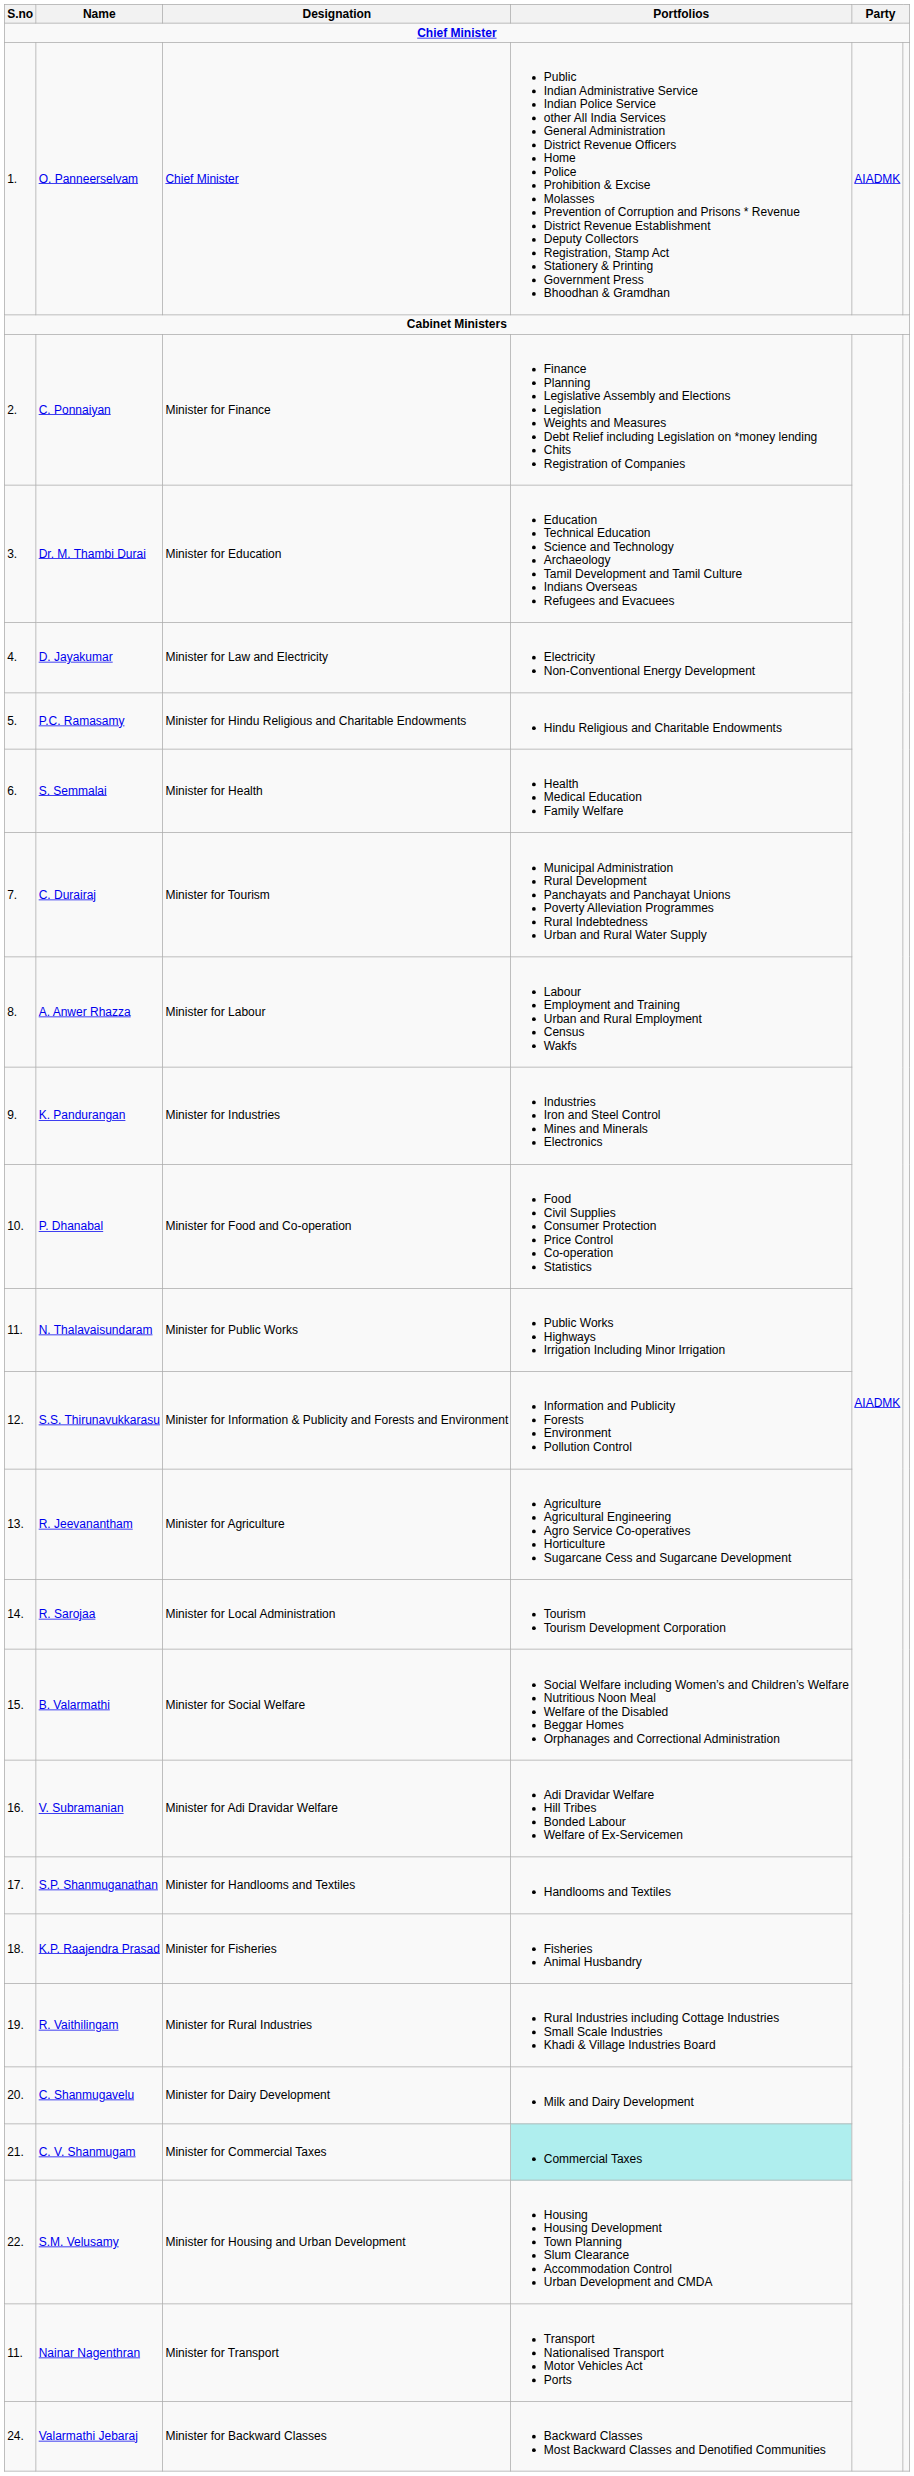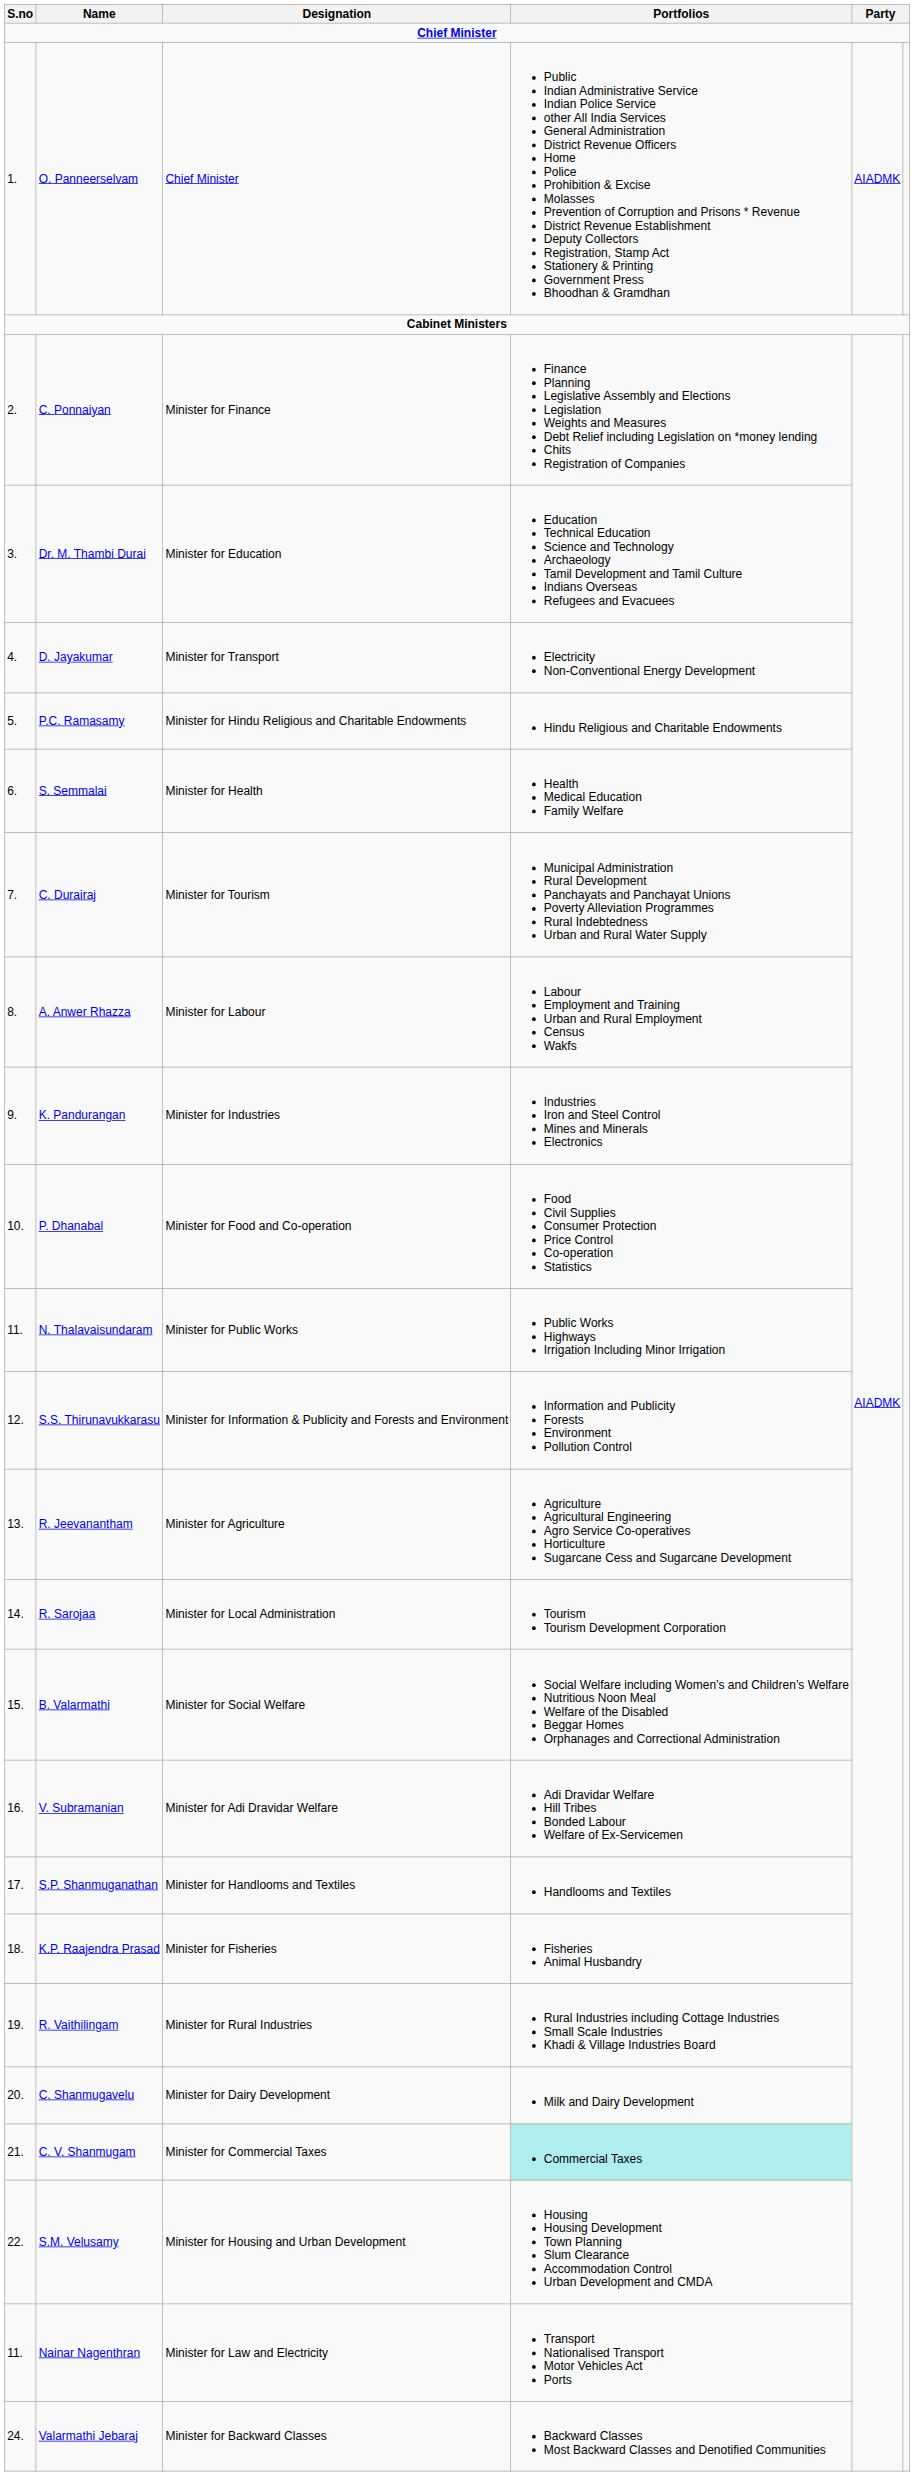(247, 657) Minister for Law and Electricity -> (222, 657) Minister for Transport
(222, 2352) Minister for Transport -> (247, 2352) Minister for Law and Electricity
